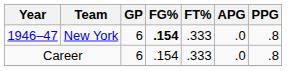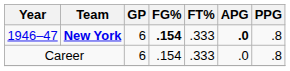(91, 35) normal -> (93, 35) bold
(240, 35) normal -> (243, 35) bold
